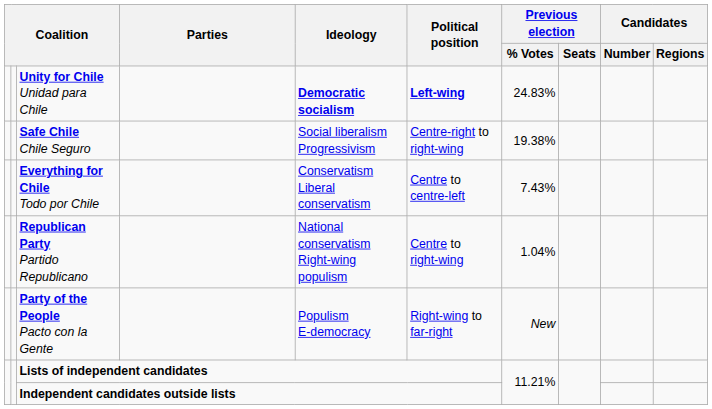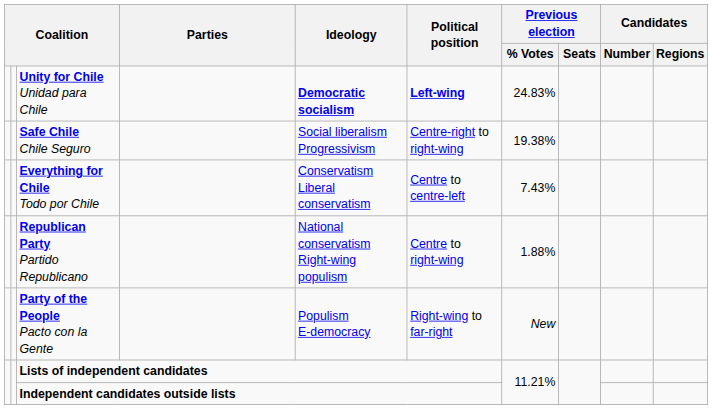(538, 251) 1.04% -> (538, 251) 1.88%
